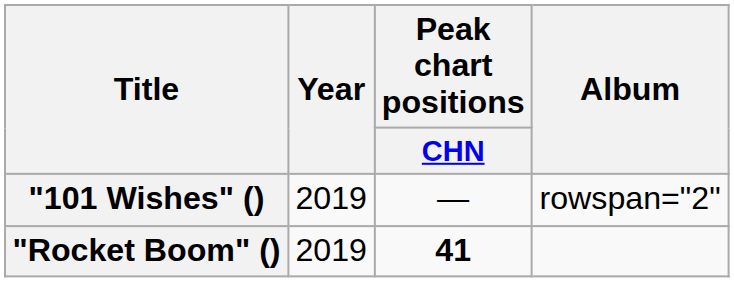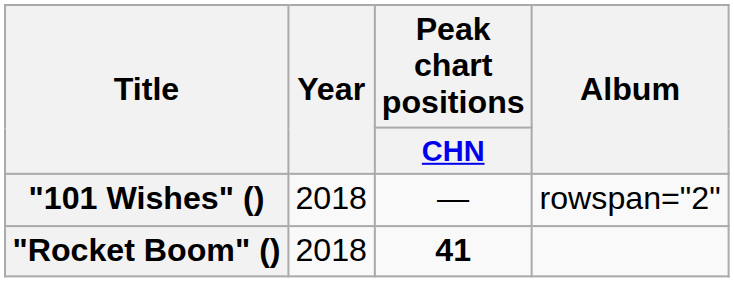(331, 199) 2019 -> (331, 199) 2018
(331, 250) 2019 -> (331, 250) 2018
